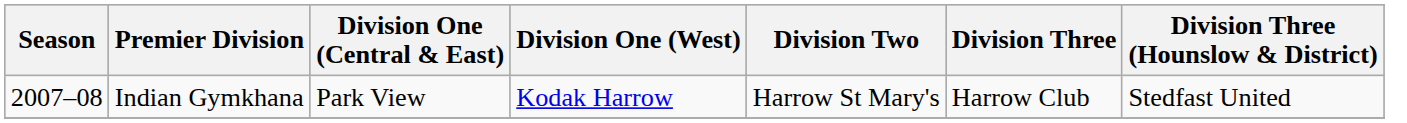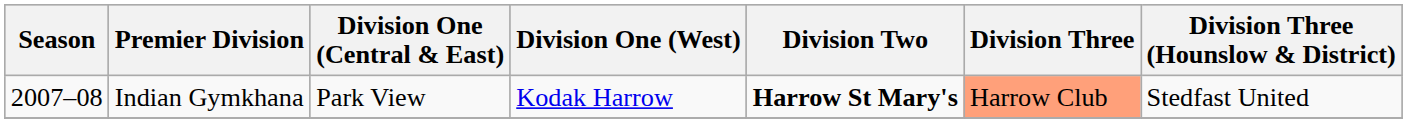(846, 96) normal -> (855, 96) bold
(1021, 96) no background -> (1039, 96) lightsalmon background
